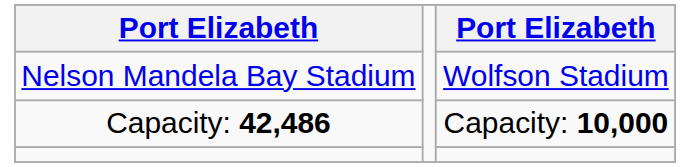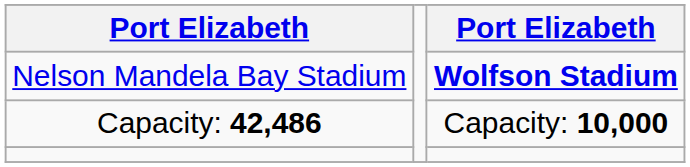(556, 75) normal -> (556, 75) bold
